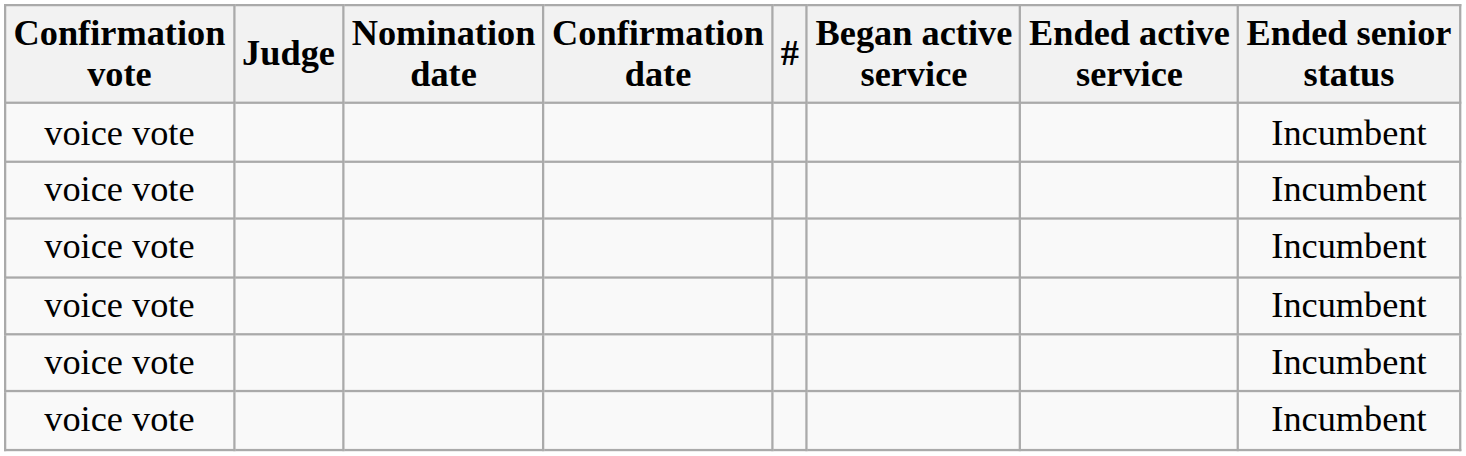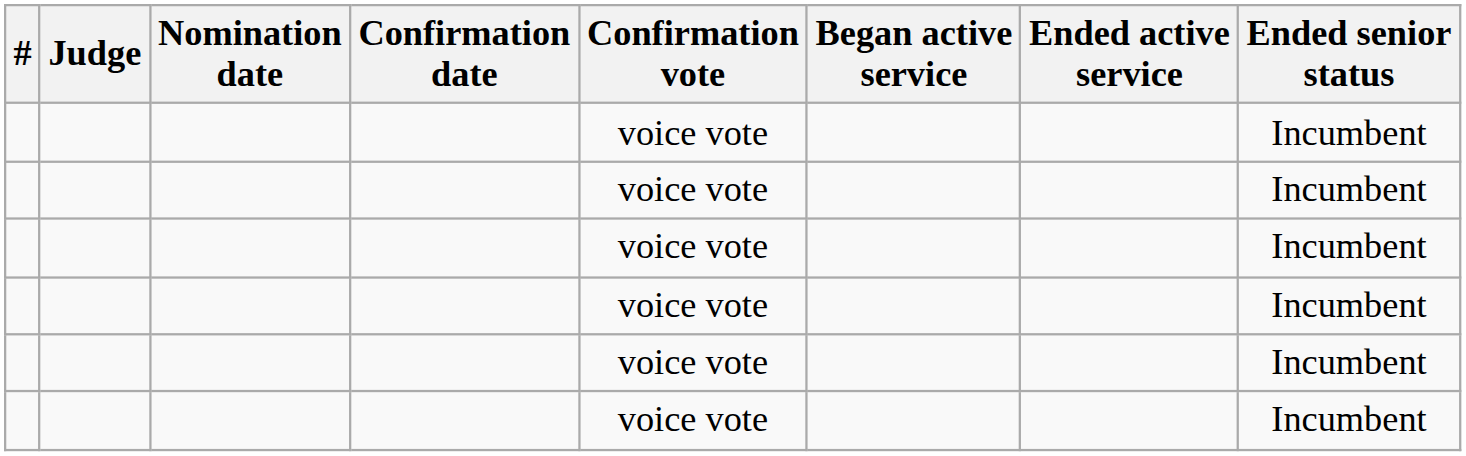columns swapped: (790, 53) <-> (119, 53)
